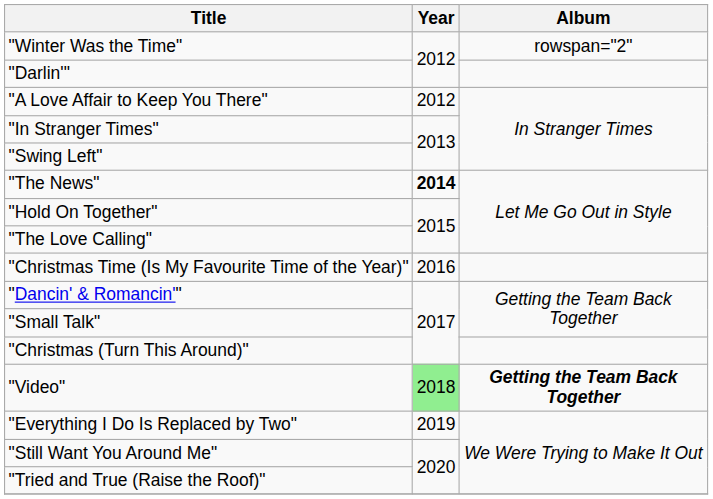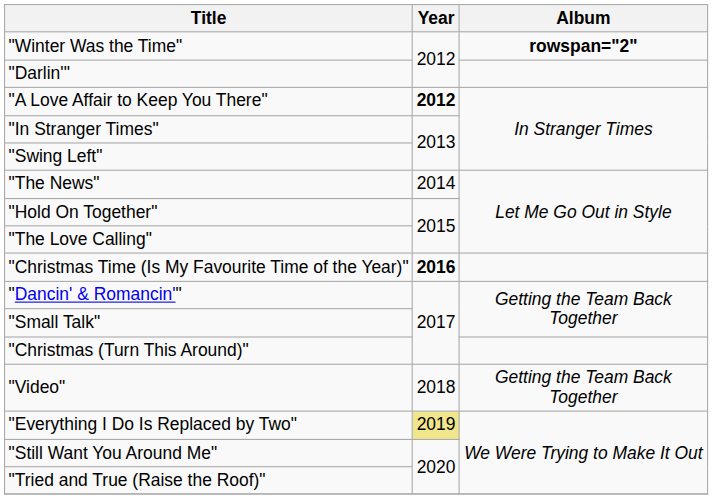(583, 45) normal -> (583, 45) bold
(436, 101) normal -> (436, 101) bold
(436, 184) bold -> (436, 184) normal
(436, 267) normal -> (436, 267) bold
(436, 387) lightgreen background -> (436, 387) no background
(583, 387) bold -> (583, 387) normal
(436, 425) no background -> (436, 425) khaki background
